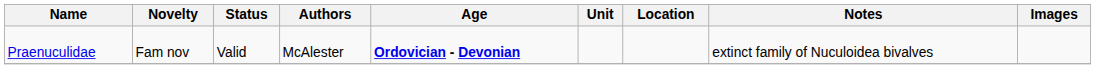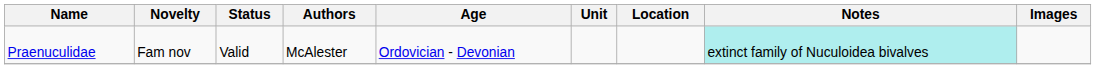(447, 52) bold -> (447, 52) normal
(823, 52) no background -> (818, 52) paleturquoise background
